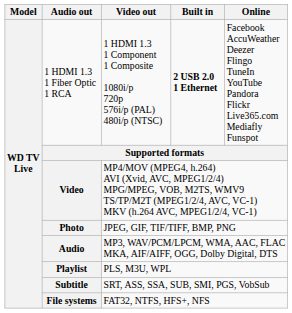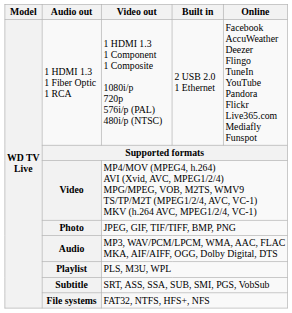(195, 82) bold -> (195, 82) normal
